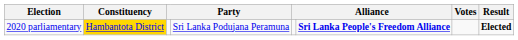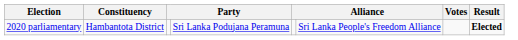(125, 27) gold background -> (125, 27) no background
(374, 27) bold -> (369, 27) normal
